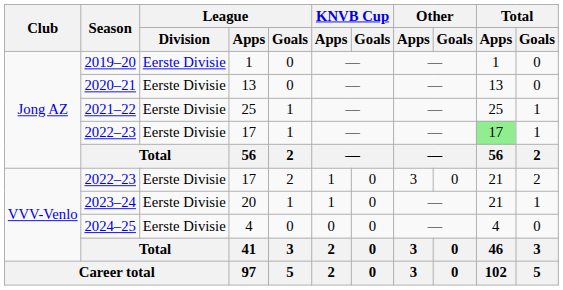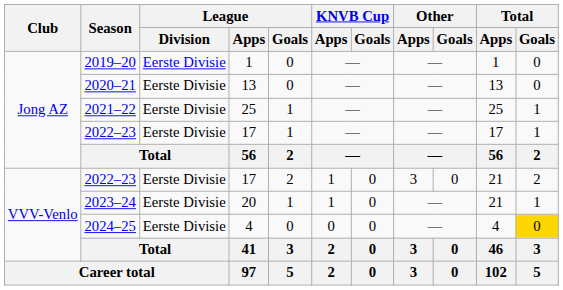(496, 132) lightgreen background -> (496, 132) no background
(537, 226) no background -> (537, 226) gold background
